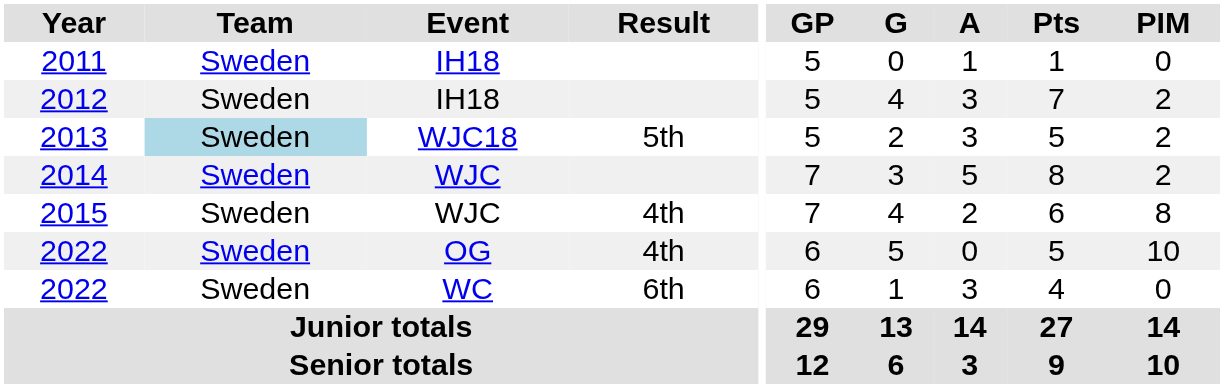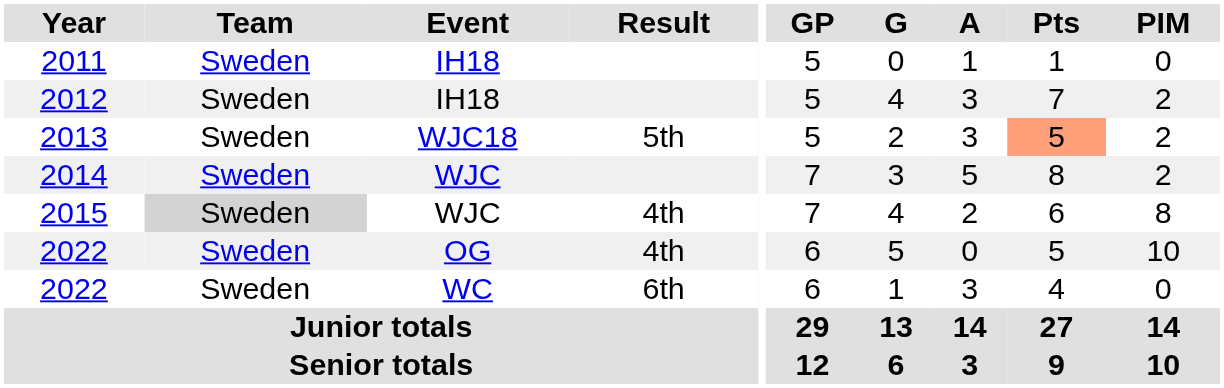(255, 136) lightblue background -> (255, 136) no background
(1057, 136) no background -> (1057, 136) lightsalmon background
(255, 212) no background -> (255, 212) lightgrey background
